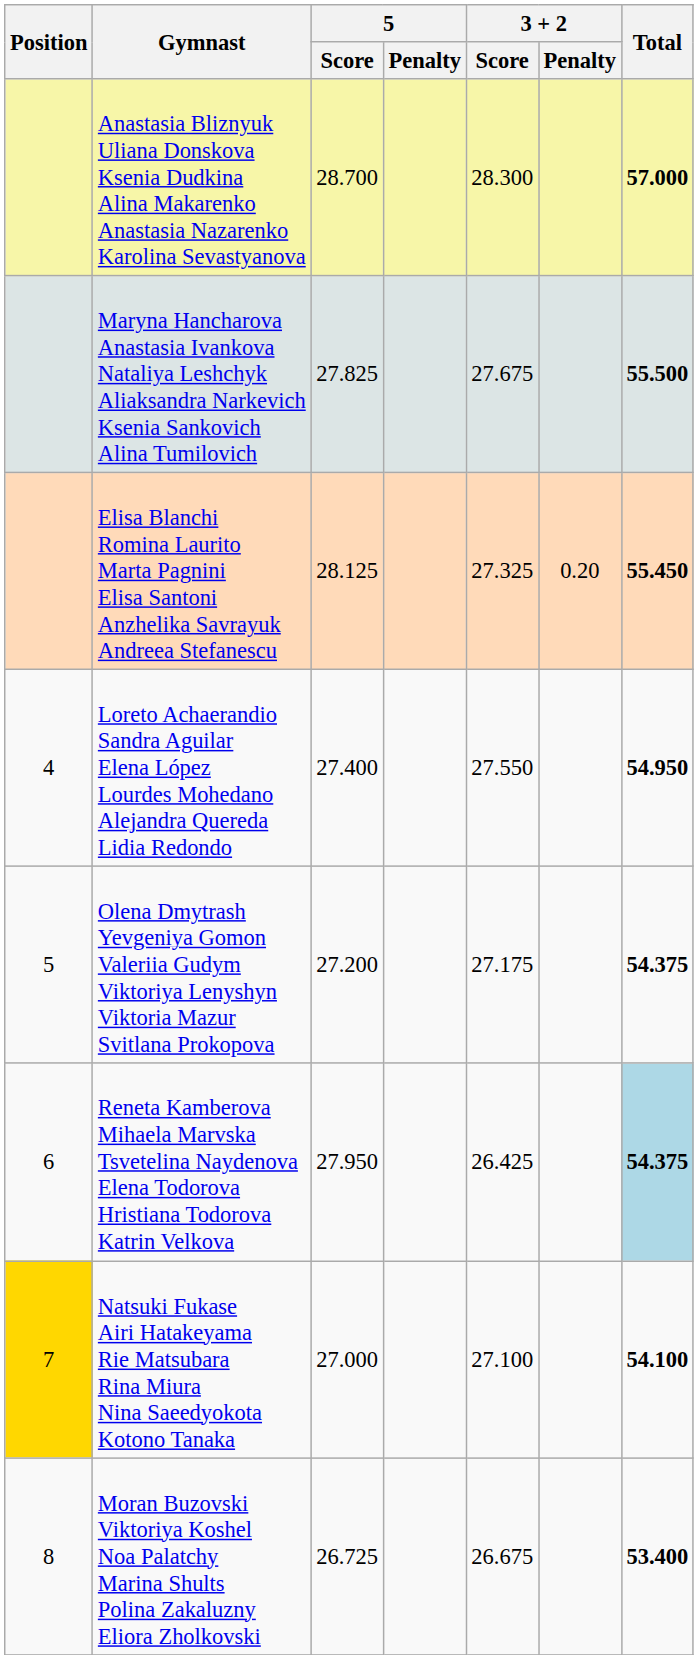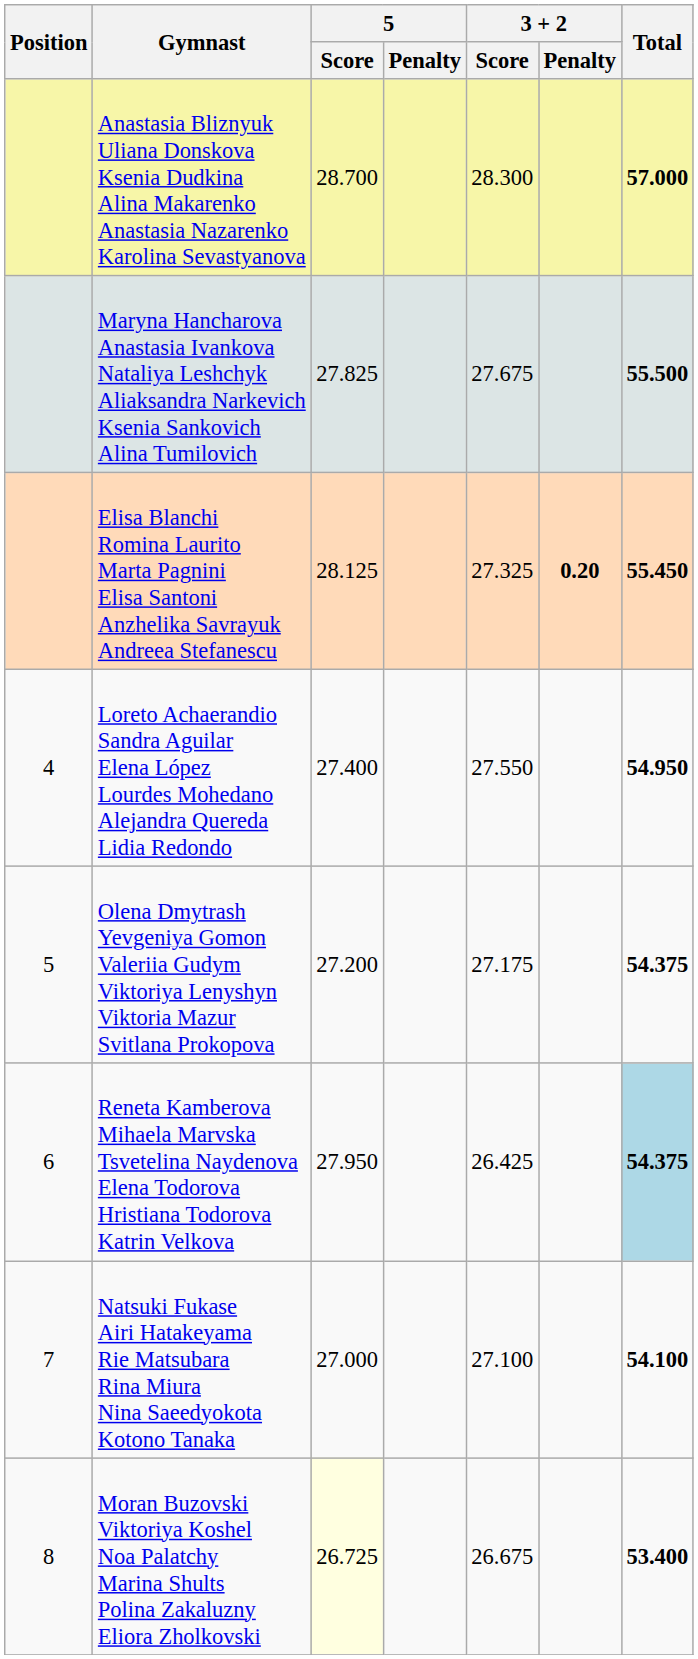(580, 571) normal -> (580, 571) bold
(49, 1358) gold background -> (49, 1358) no background
(347, 1555) no background -> (347, 1555) lightyellow background
